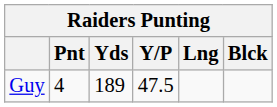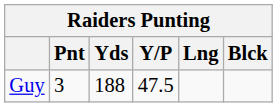(59, 85) 4 -> (59, 85) 3
(110, 85) 189 -> (110, 85) 188
